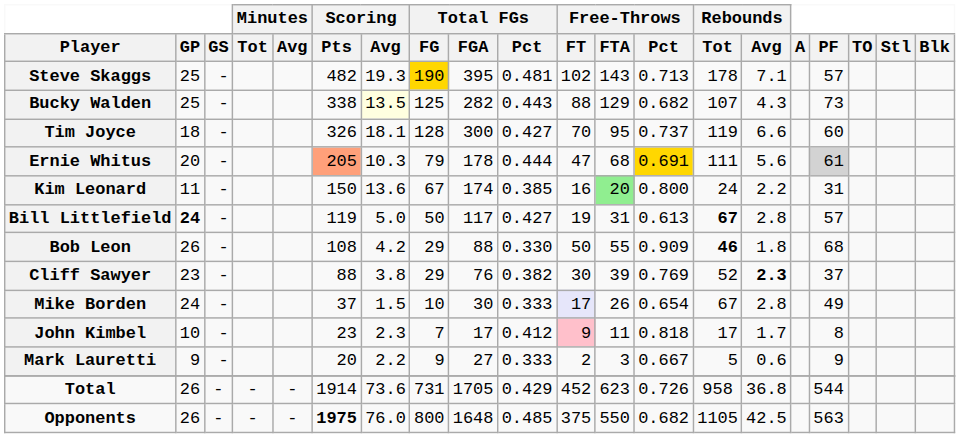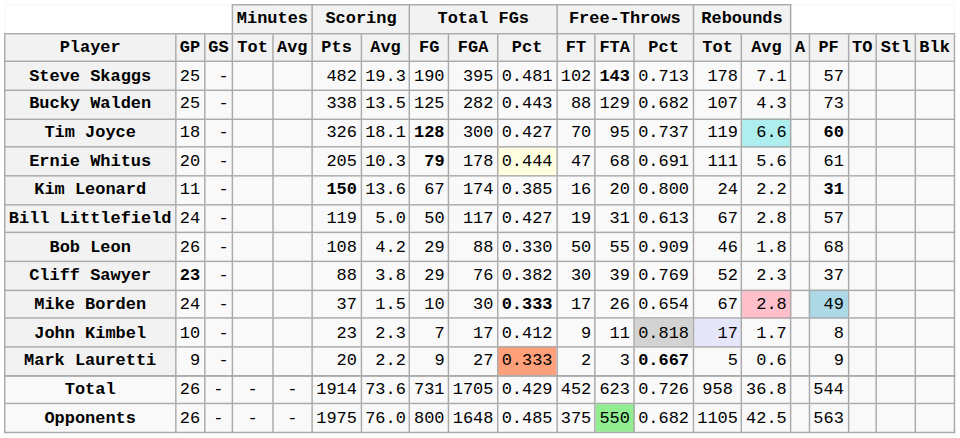(429, 76) gold background -> (429, 76) no background
(615, 76) normal -> (615, 76) bold
(385, 104) lightyellow background -> (385, 104) no background
(429, 133) normal -> (429, 133) bold
(772, 133) no background -> (772, 133) paleturquoise background
(834, 133) normal -> (834, 133) bold
(342, 161) lightsalmon background -> (342, 161) no background
(434, 161) normal -> (434, 161) bold
(527, 161) no background -> (527, 161) lightyellow background
(664, 161) gold background -> (664, 161) no background
(834, 161) lightgrey background -> (834, 161) no background
(342, 190) normal -> (342, 190) bold
(620, 190) lightgreen background -> (620, 190) no background
(834, 190) normal -> (834, 190) bold
(190, 218) bold -> (190, 218) normal
(728, 218) bold -> (728, 218) normal
(728, 247) bold -> (728, 247) normal
(190, 275) normal -> (190, 275) bold
(772, 275) bold -> (772, 275) normal
(527, 304) normal -> (527, 304) bold
(581, 304) lavender background -> (581, 304) no background
(772, 304) no background -> (772, 304) pink background
(834, 304) no background -> (834, 304) lightblue background
(586, 332) pink background -> (586, 332) no background
(664, 332) no background -> (664, 332) lightgrey background
(728, 332) no background -> (728, 332) lavender background
(527, 361) no background -> (527, 361) lightsalmon background
(664, 361) normal -> (664, 361) bold
(337, 418) bold -> (337, 418) normal
(615, 418) no background -> (615, 418) lightgreen background
